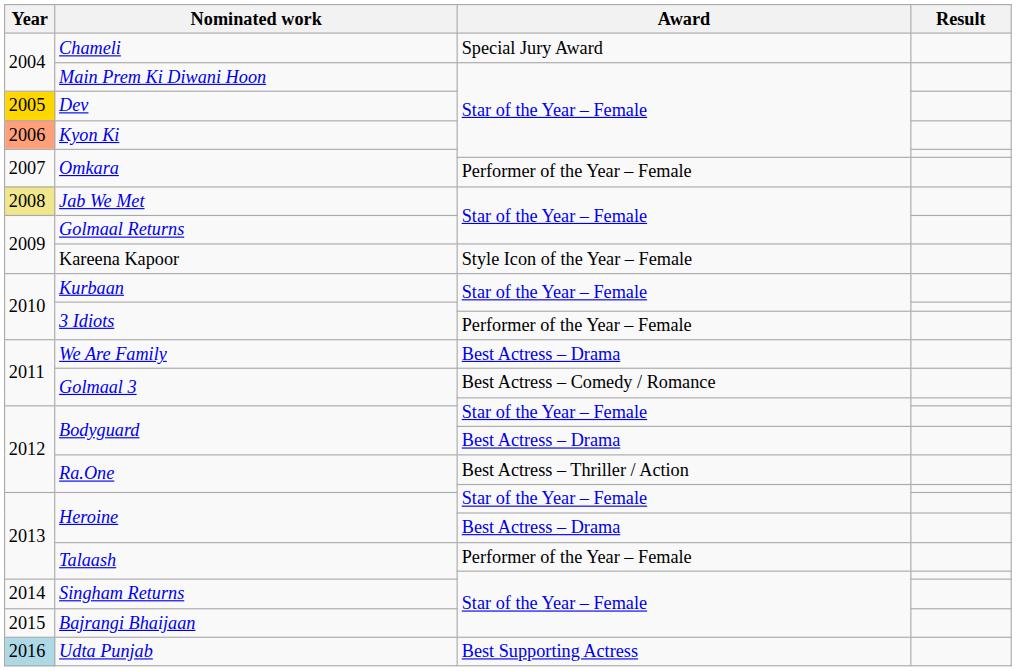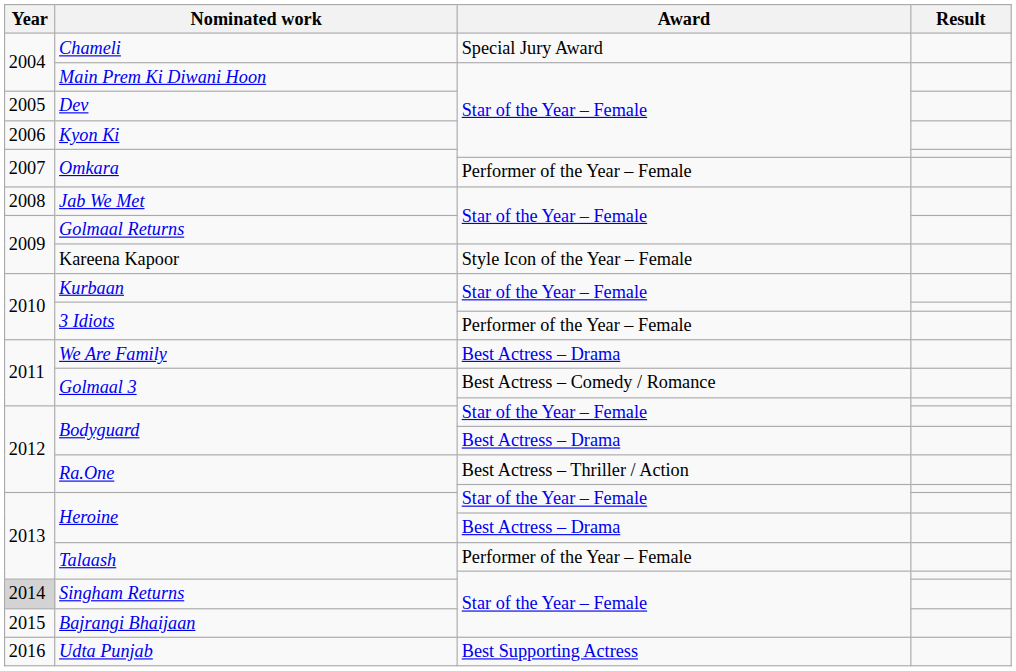(27, 105) gold background -> (27, 105) no background
(27, 134) lightsalmon background -> (27, 134) no background
(27, 200) khaki background -> (27, 200) no background
(27, 593) no background -> (27, 593) lightgrey background
(27, 651) lightblue background -> (27, 651) no background
